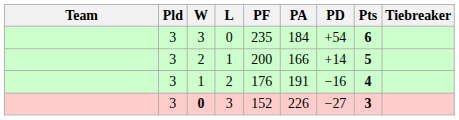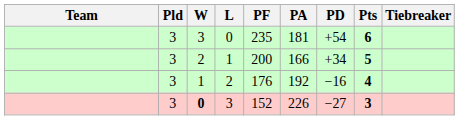(299, 37) 184 -> (299, 37) 181
(335, 59) +14 -> (335, 59) +34
(299, 81) 191 -> (299, 81) 192
